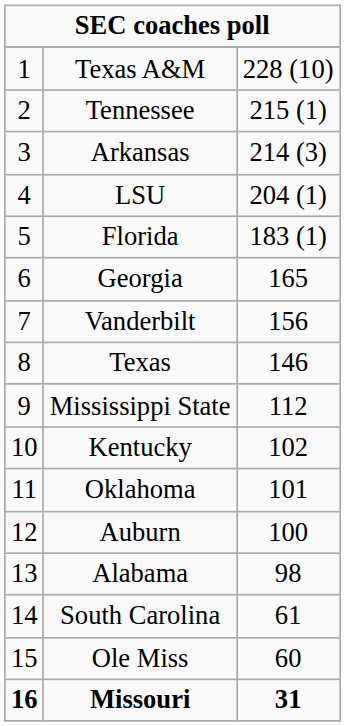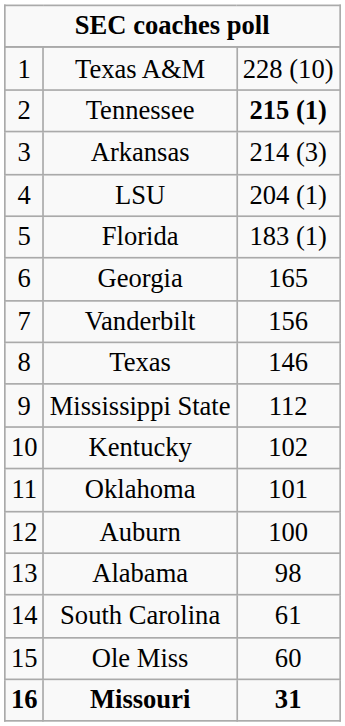(288, 110) normal -> (288, 110) bold
